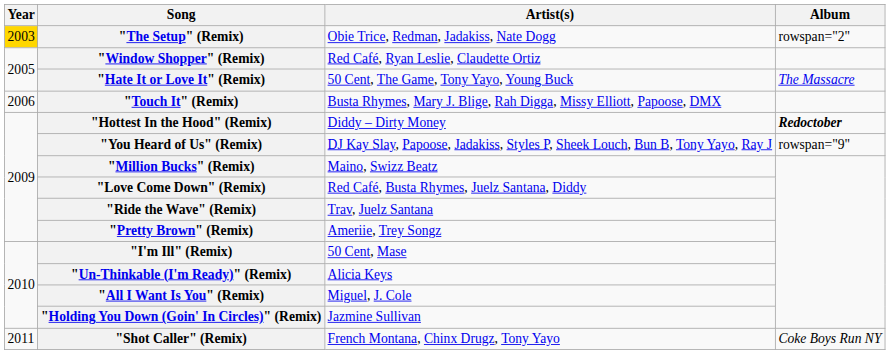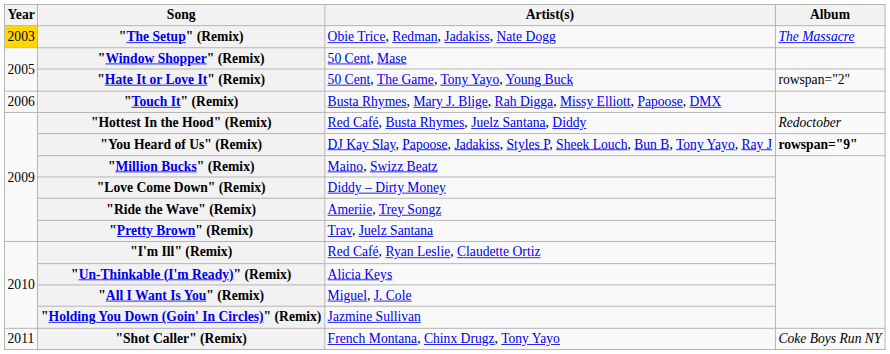(814, 36) rowspan="2" -> (816, 36) The Massacre
(434, 58) Red Café, Ryan Leslie, Claudette Ortiz -> (367, 58) 50 Cent, Mase
(816, 79) The Massacre -> (814, 79) rowspan="2"
(387, 123) Diddy – Dirty Money -> (457, 123) Red Café, Busta Rhymes, Juelz Santana, Diddy
(810, 123) bold -> (810, 123) normal
(814, 144) normal -> (818, 144) bold
(457, 187) Red Café, Busta Rhymes, Juelz Santana, Diddy -> (387, 187) Diddy – Dirty Money
(380, 209) Trav, Juelz Santana -> (384, 209) Ameriie, Trey Songz
(384, 230) Ameriie, Trey Songz -> (380, 230) Trav, Juelz Santana
(367, 252) 50 Cent, Mase -> (434, 252) Red Café, Ryan Leslie, Claudette Ortiz
